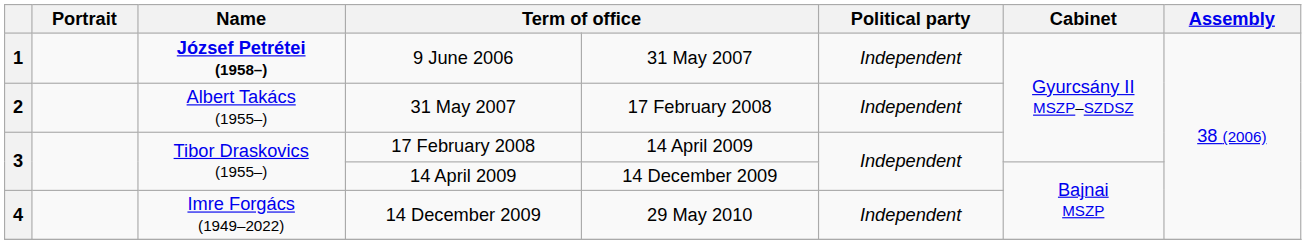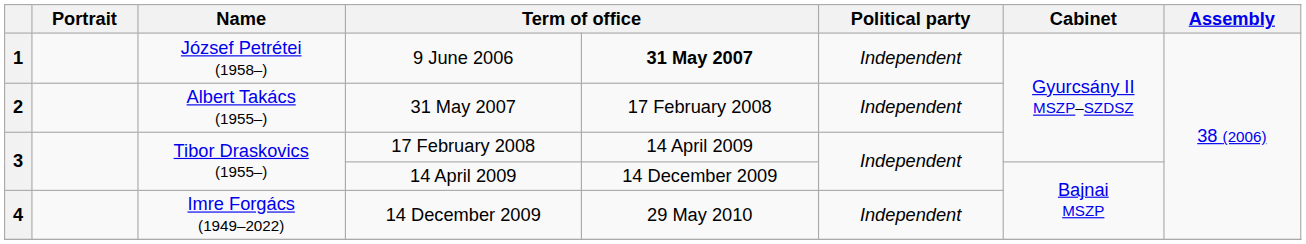(241, 58) bold -> (241, 58) normal
(700, 58) normal -> (700, 58) bold
